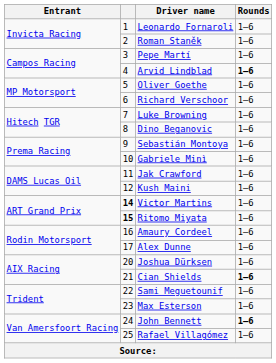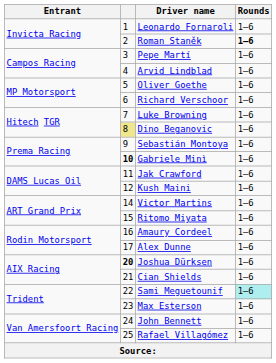(246, 41) normal -> (246, 41) bold
(246, 71) bold -> (246, 71) normal
(125, 130) no background -> (125, 130) khaki background
(128, 159) normal -> (128, 159) bold
(128, 203) bold -> (128, 203) normal
(128, 218) bold -> (128, 218) normal
(128, 262) normal -> (128, 262) bold
(246, 277) bold -> (246, 277) normal
(246, 292) no background -> (246, 292) paleturquoise background
(246, 321) bold -> (246, 321) normal
